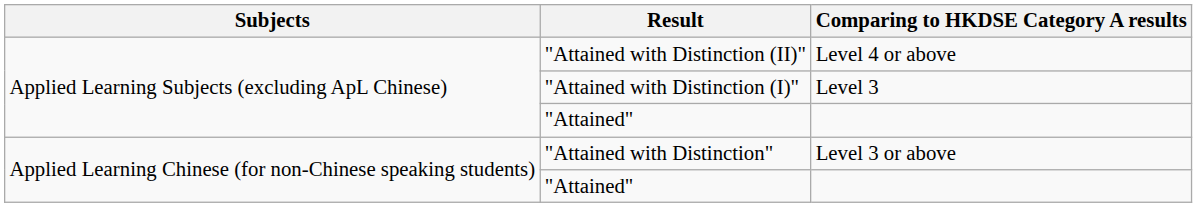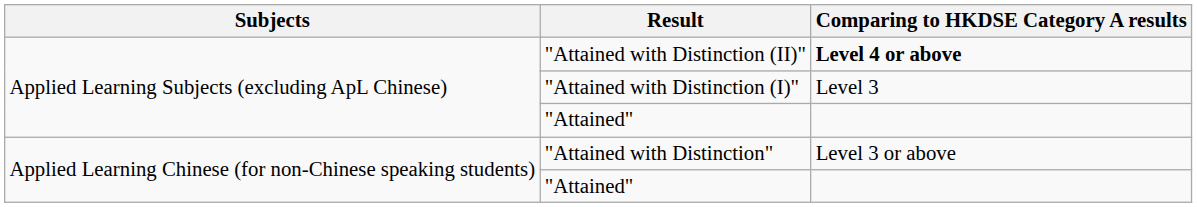(886, 53) normal -> (889, 53) bold
